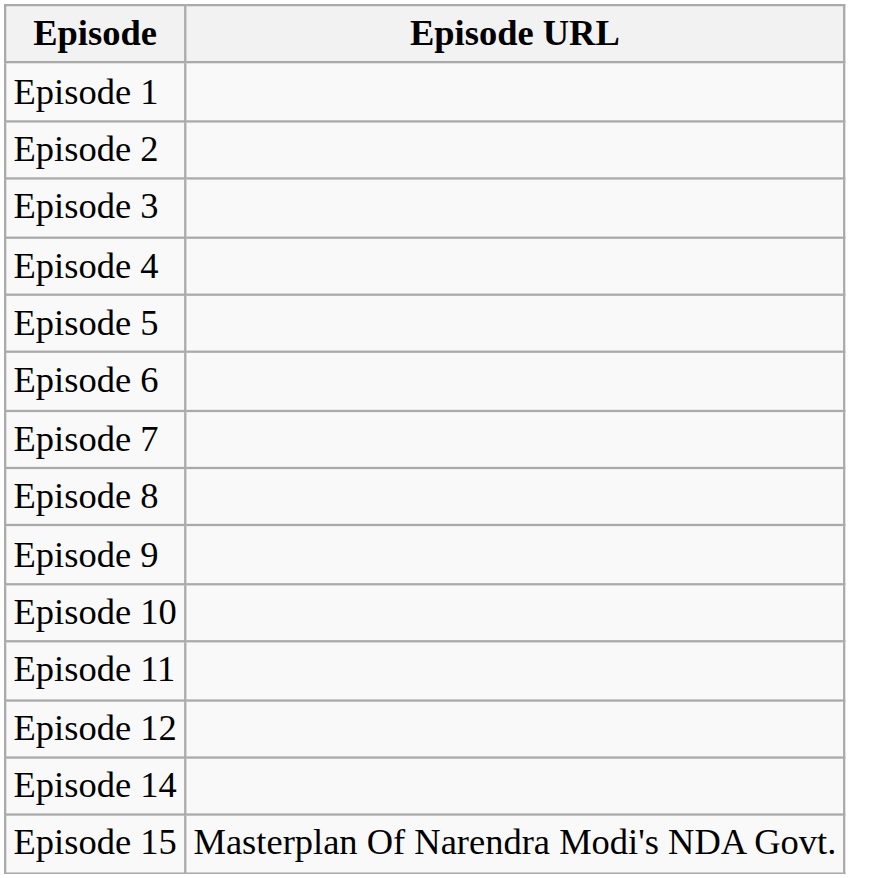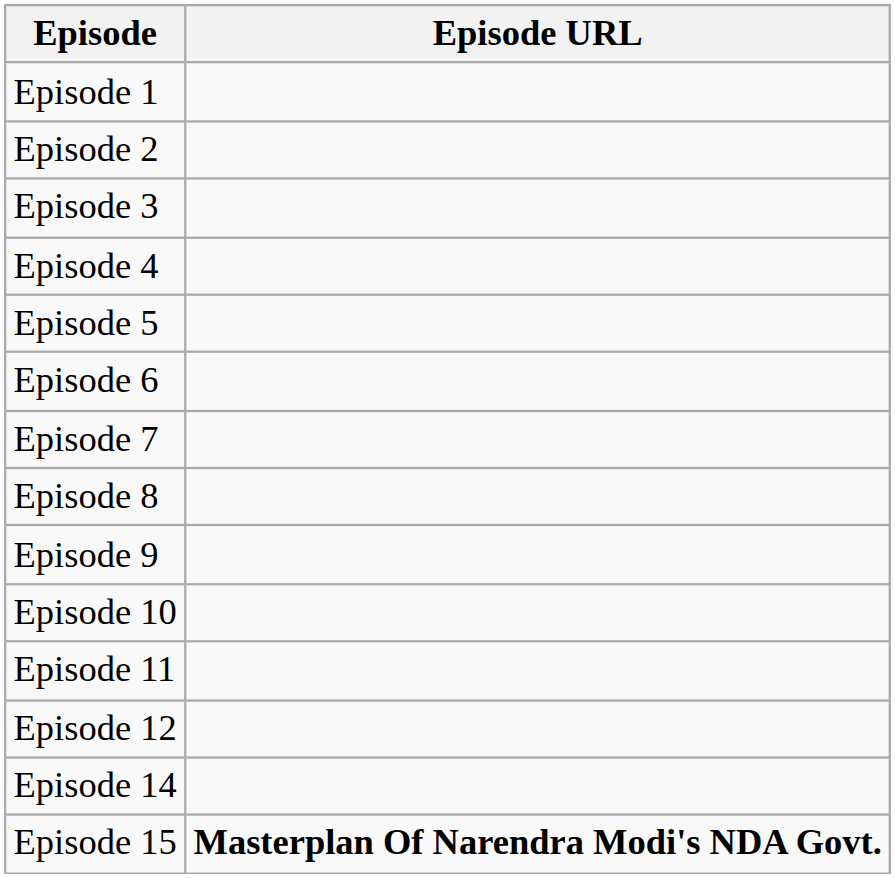(515, 843) normal -> (538, 843) bold
